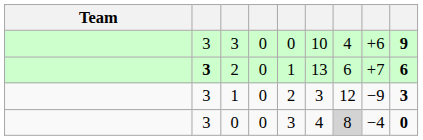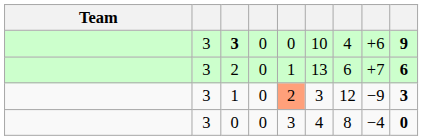(235, 43) normal -> (235, 43) bold
(206, 69) bold -> (206, 69) normal
(291, 95) no background -> (291, 95) lightsalmon background
(347, 122) lightgrey background -> (347, 122) no background
